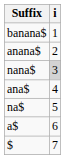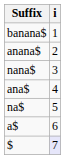(55, 70) lightgrey background -> (55, 70) no background
(55, 145) no background -> (55, 145) lavender background
